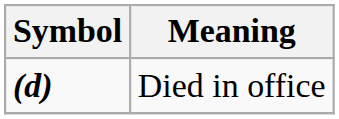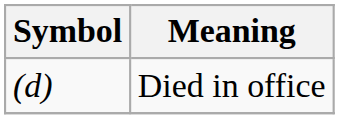(33, 85) bold -> (33, 85) normal
